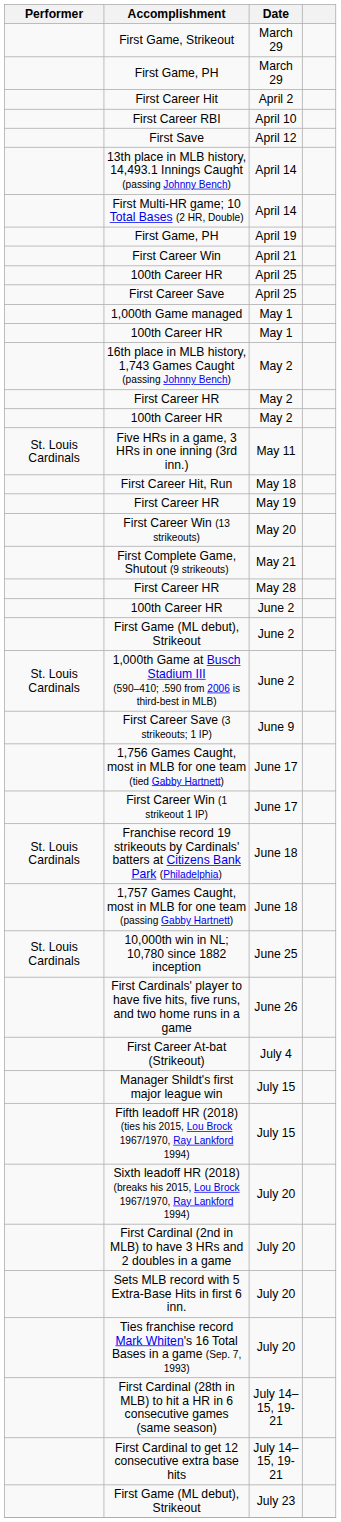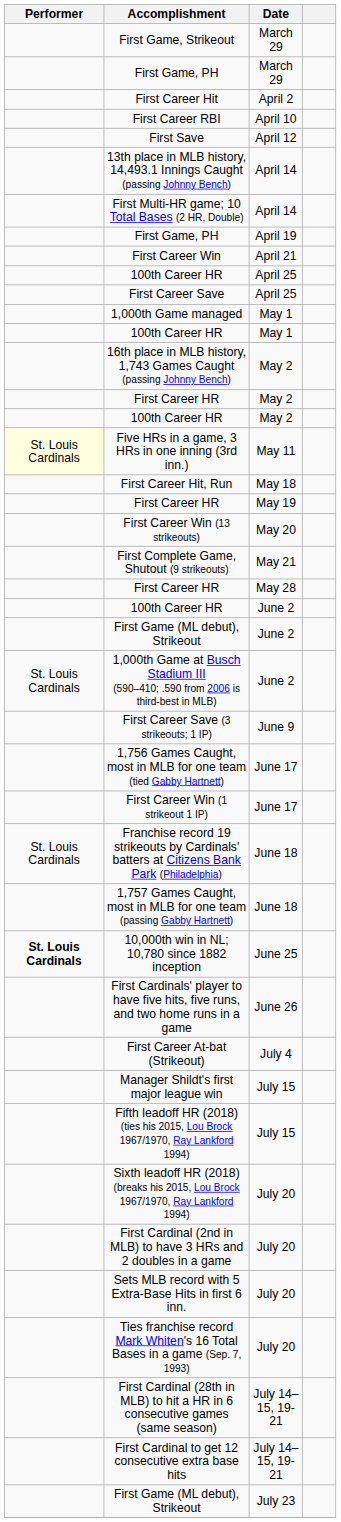(54, 451) no background -> (54, 451) lightyellow background
(54, 953) normal -> (54, 953) bold
